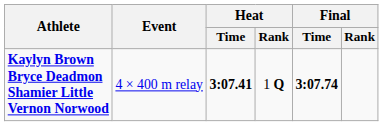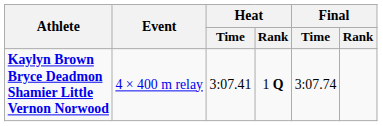(231, 85) bold -> (230, 85) normal
(317, 85) bold -> (316, 85) normal
